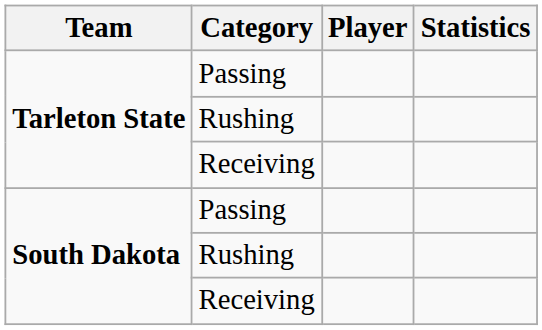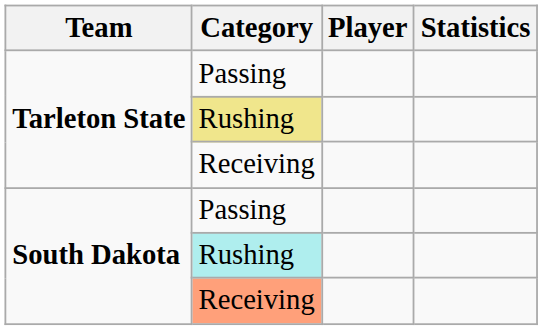(246, 118) no background -> (246, 118) khaki background
(246, 254) no background -> (246, 254) paleturquoise background
(257, 300) no background -> (257, 300) lightsalmon background
